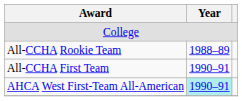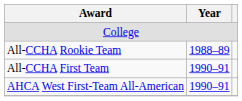(209, 86) paleturquoise background -> (209, 86) no background
